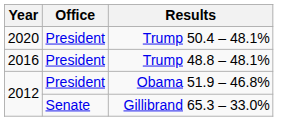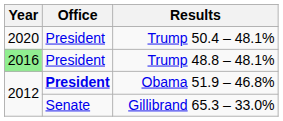(23, 60) no background -> (23, 60) lightgreen background
(75, 82) normal -> (78, 82) bold
